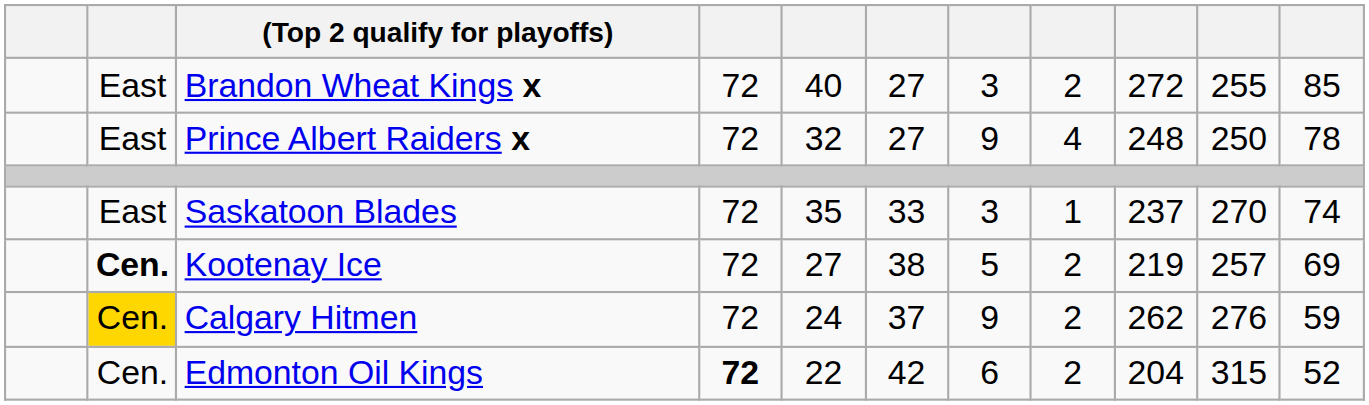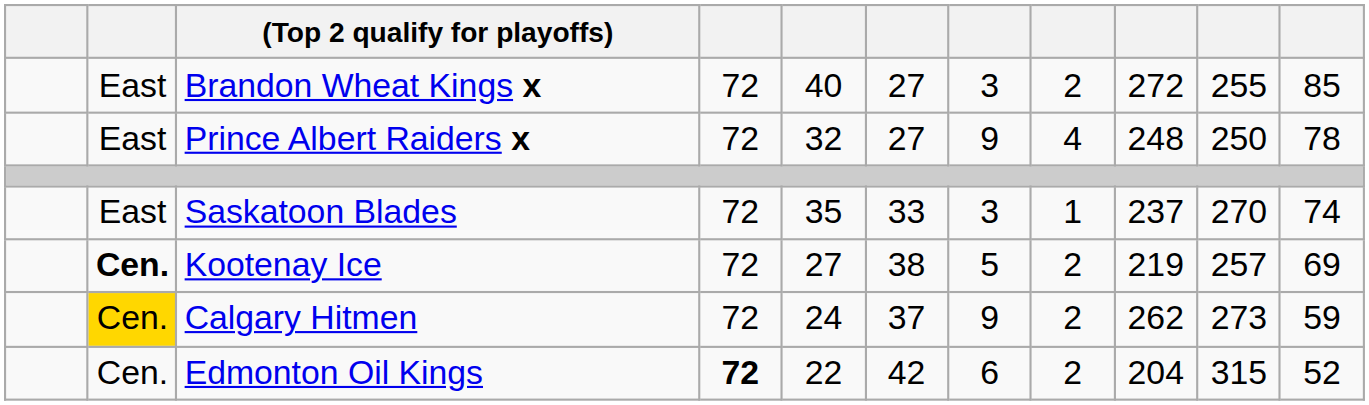(1239, 318) 276 -> (1239, 318) 273
